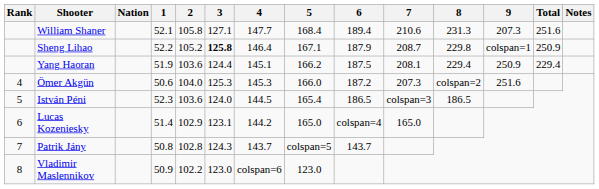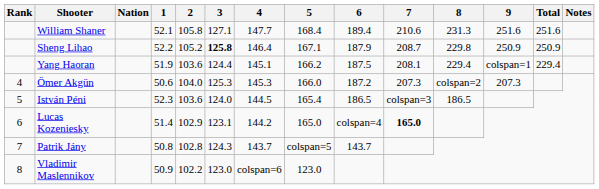(508, 30) 207.3 -> (508, 30) 251.6
(508, 47) colspan=1 -> (508, 47) 250.9
(508, 64) 250.9 -> (508, 64) colspan=1
(508, 82) 251.6 -> (508, 82) 207.3
(409, 122) normal -> (409, 122) bold
